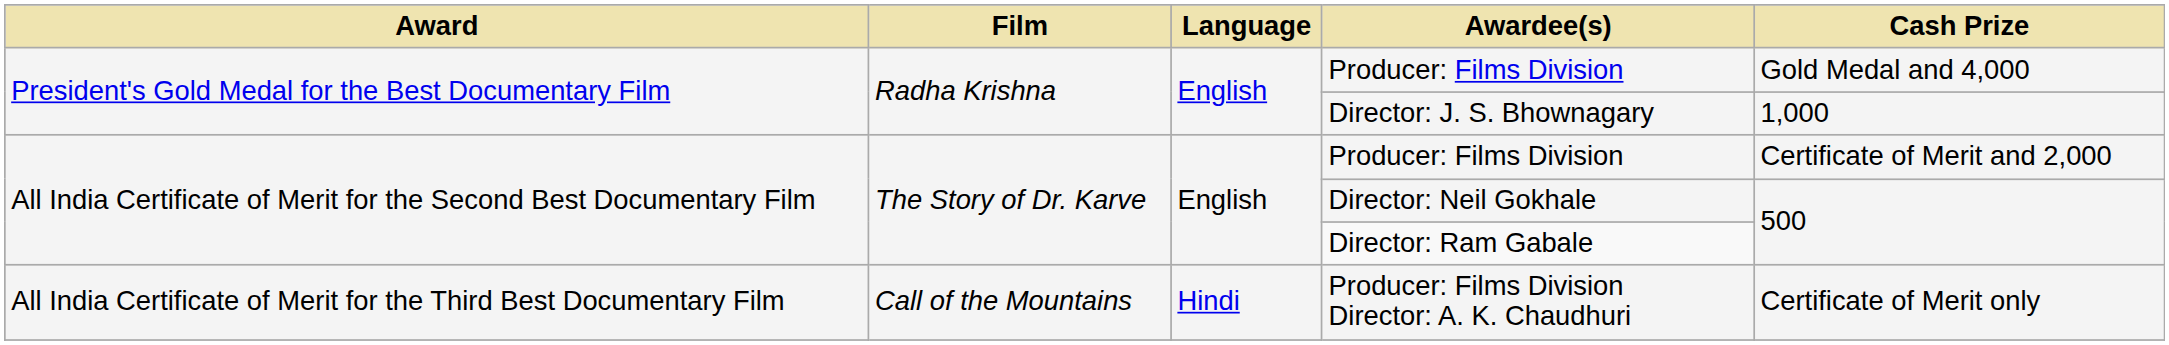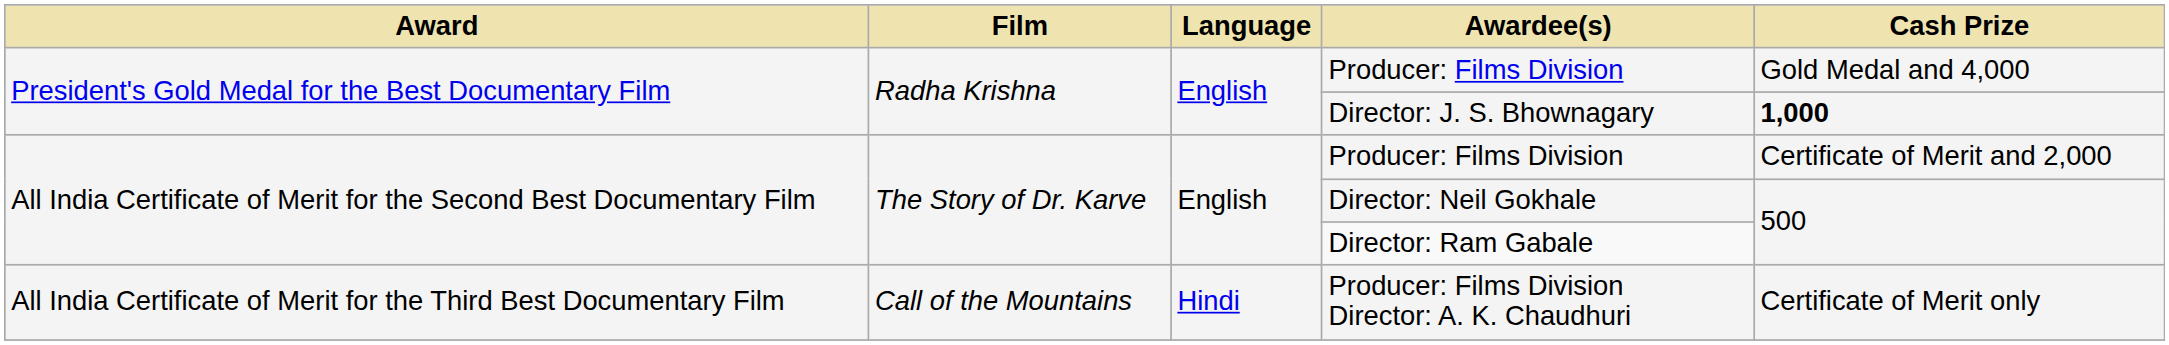(1795, 112) normal -> (1795, 112) bold
